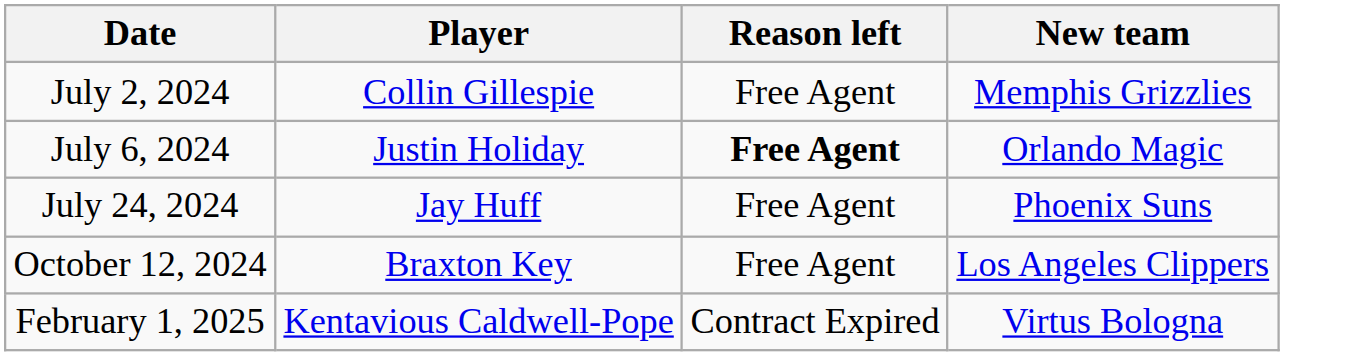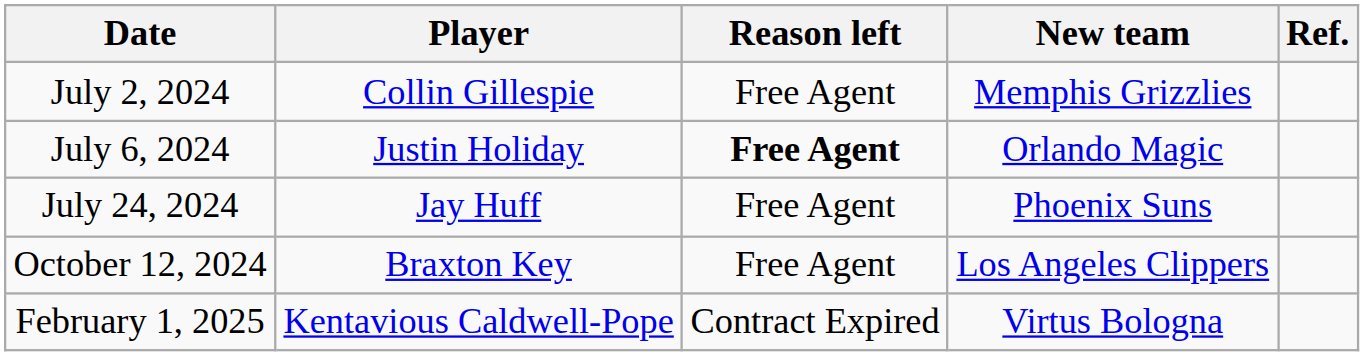+ column: (1318, 33)
